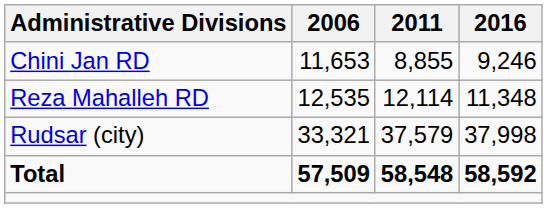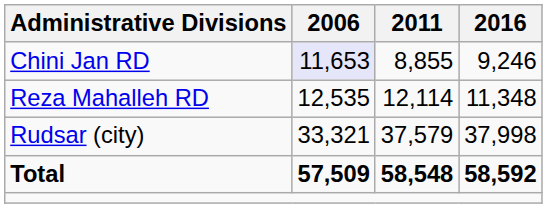(335, 60) no background -> (335, 60) lavender background
